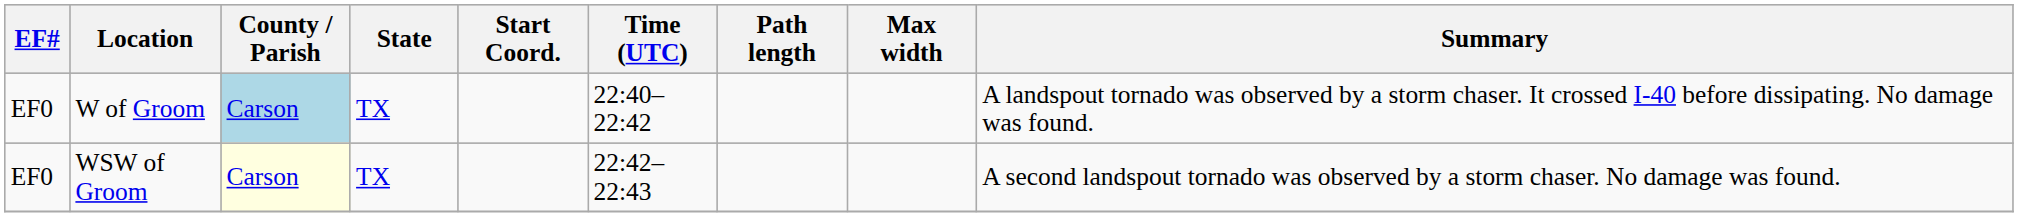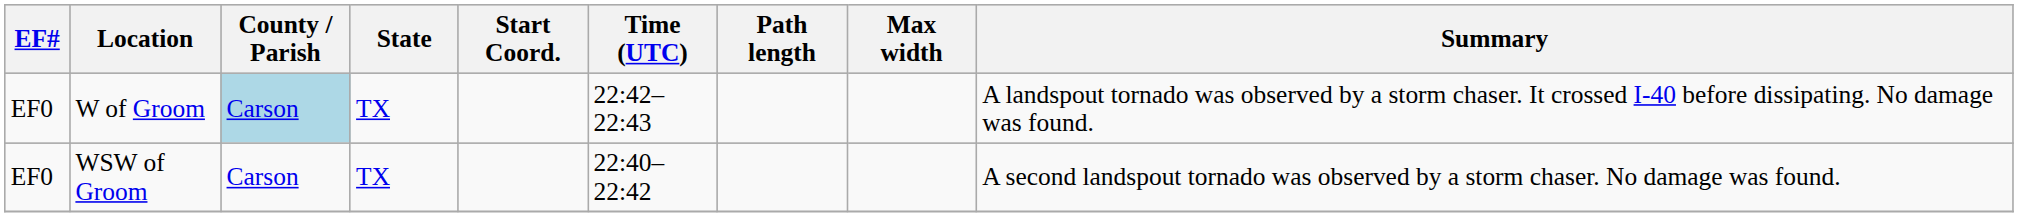(629, 107) 22:40–22:42 -> (629, 107) 22:42–22:43
(263, 176) lightyellow background -> (263, 176) no background
(629, 176) 22:42–22:43 -> (629, 176) 22:40–22:42
